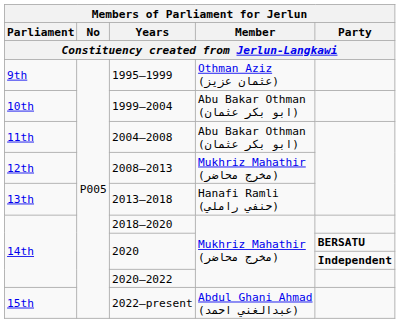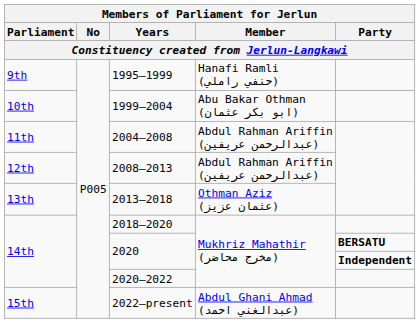(238, 75) Othman Aziz (عثمان عزيز) -> (238, 75) Hanafi Ramli (حنفي راملي)
(252, 137) Abu Bakar Othman (ابو بكر عثمان) -> (265, 137) Abdul Rahman Ariffin (عبدالرحمن عريفين)
(252, 168) Mukhriz Mahathir (مخرج محاضر) -> (265, 168) Abdul Rahman Ariffin (عبدالرحمن عريفين)
(238, 199) Hanafi Ramli (حنفي راملي) -> (238, 199) Othman Aziz (عثمان عزيز)
